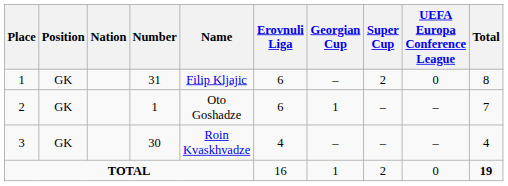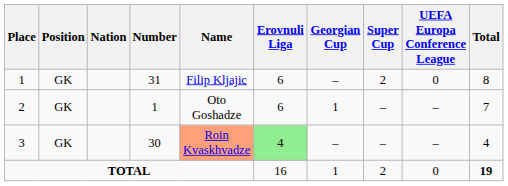(217, 143) no background -> (217, 143) lightsalmon background
(280, 143) no background -> (280, 143) lightgreen background
